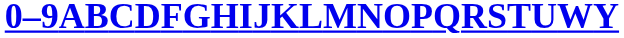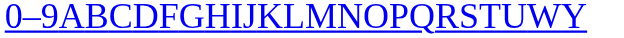(312, 16) bold -> (296, 16) normal
